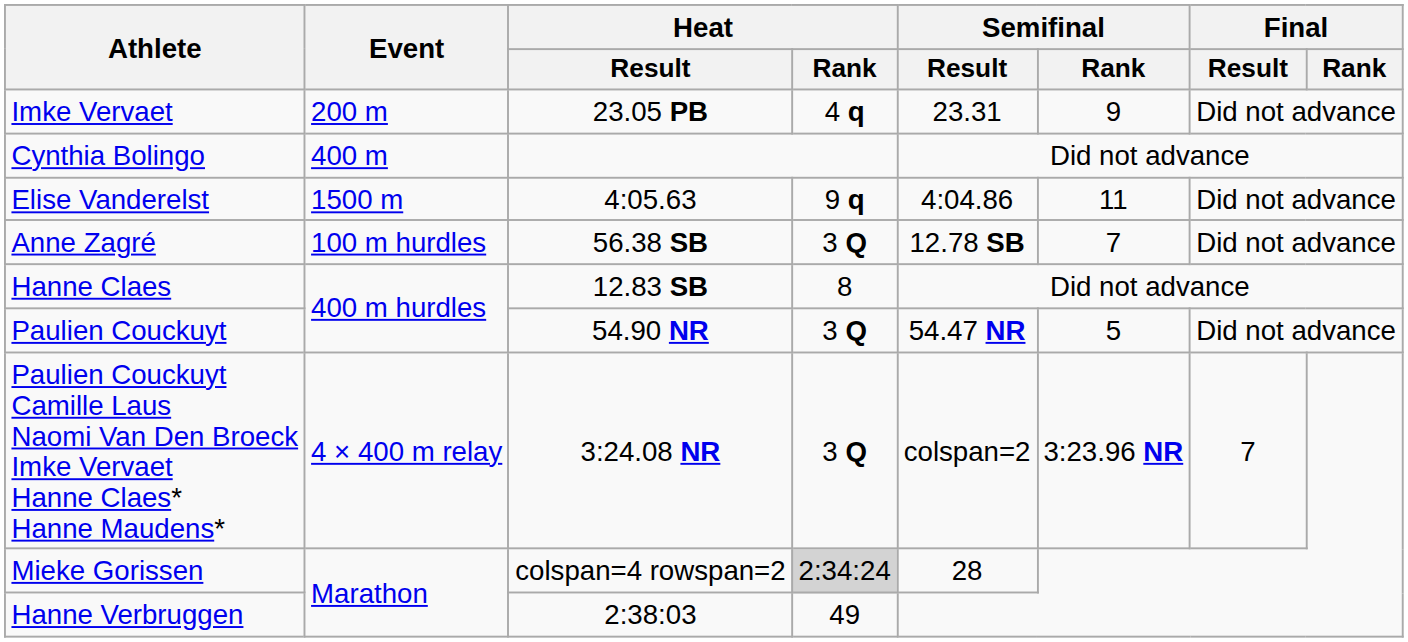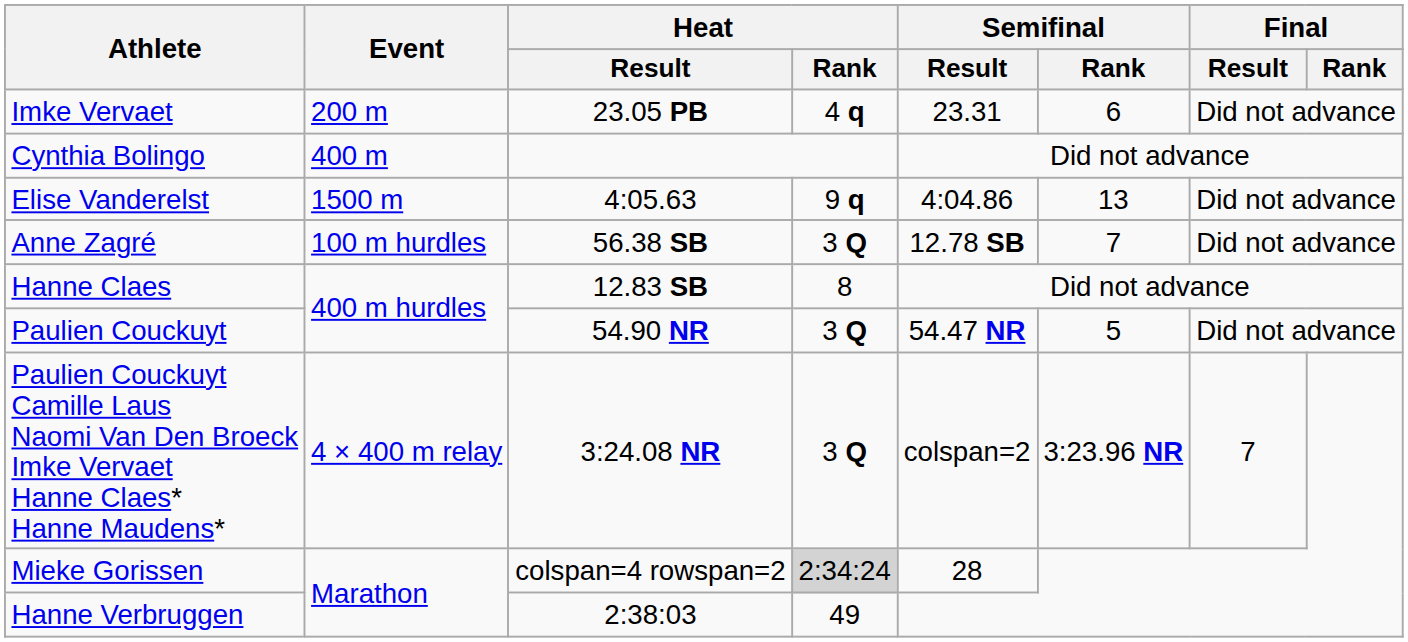(1113, 112) 9 -> (1113, 112) 6
(1113, 199) 11 -> (1113, 199) 13
